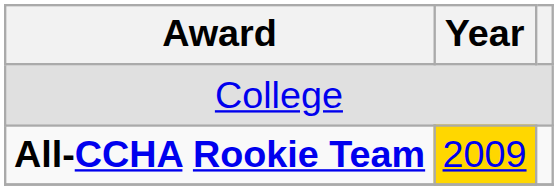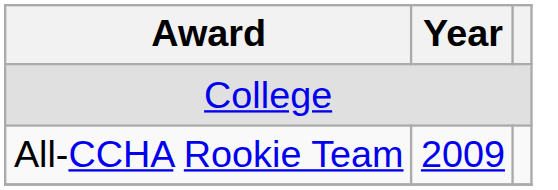(220, 154) bold -> (209, 154) normal
(485, 154) gold background -> (463, 154) no background
